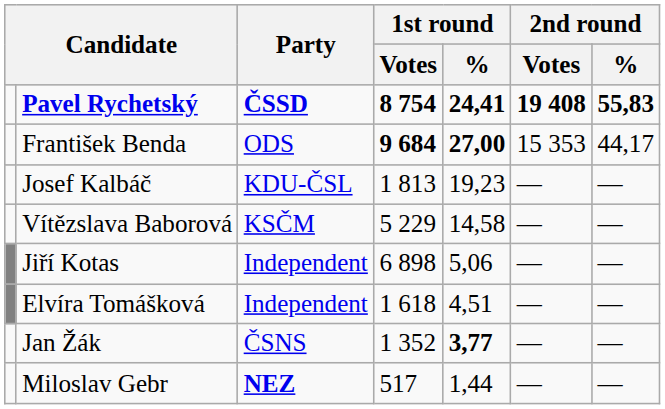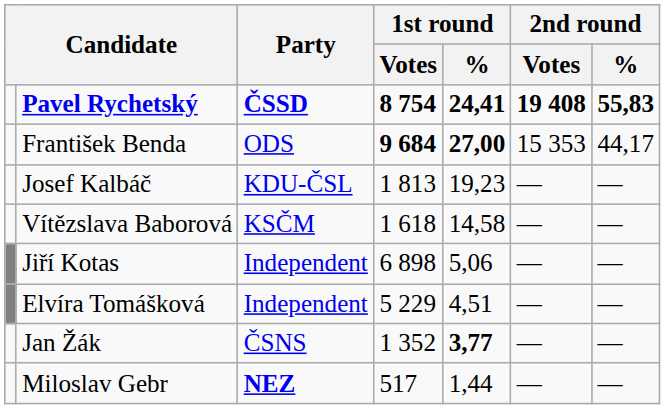(408, 223) 5 229 -> (408, 223) 1 618
(408, 303) 1 618 -> (408, 303) 5 229
